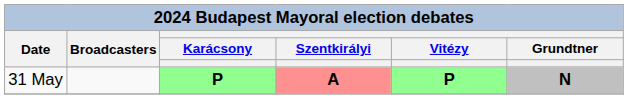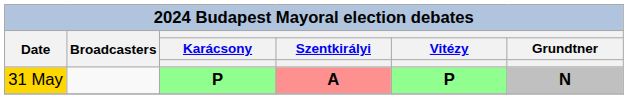(36, 80) no background -> (36, 80) gold background
